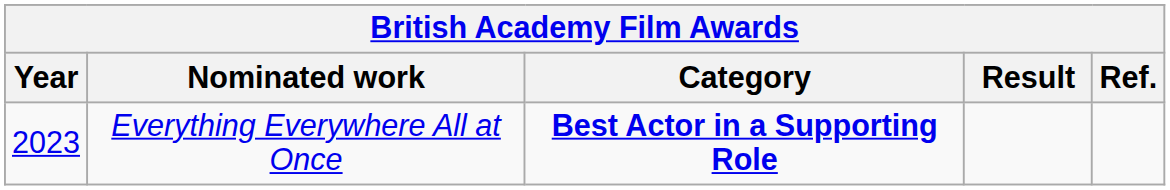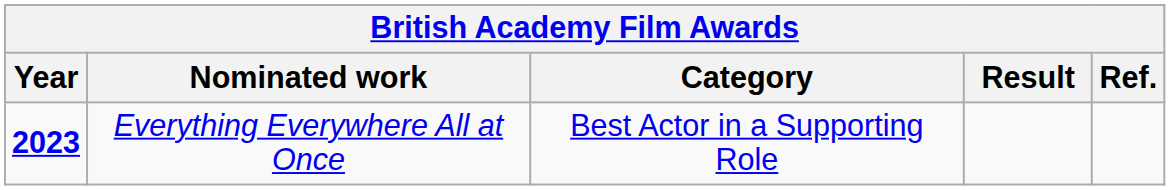(46, 142) normal -> (46, 142) bold
(745, 142) bold -> (747, 142) normal
